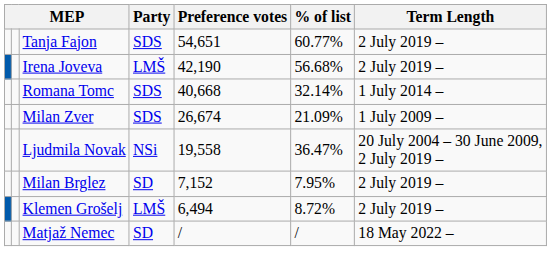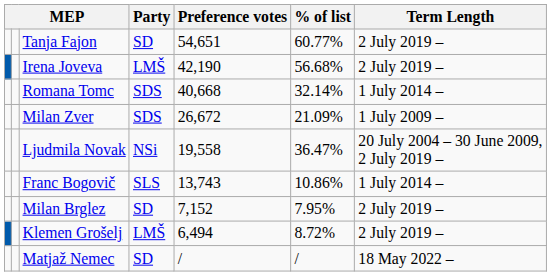(147, 41) SDS -> (143, 41) SD
(199, 116) 26,674 -> (199, 116) 26,672
+ row: (69, 183)
